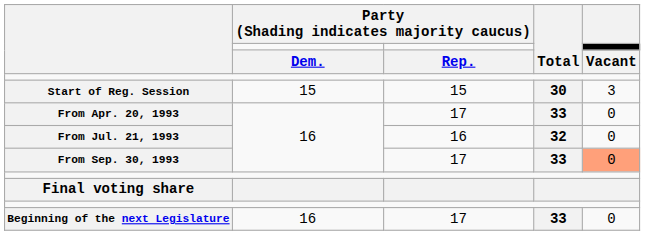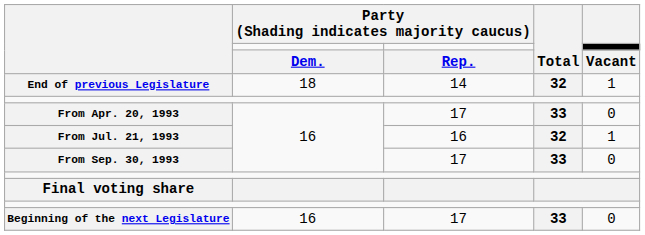+ row: (118, 85)
- row: (118, 91)
(611, 137) 0 -> (611, 137) 1
(611, 160) lightsalmon background -> (611, 160) no background
